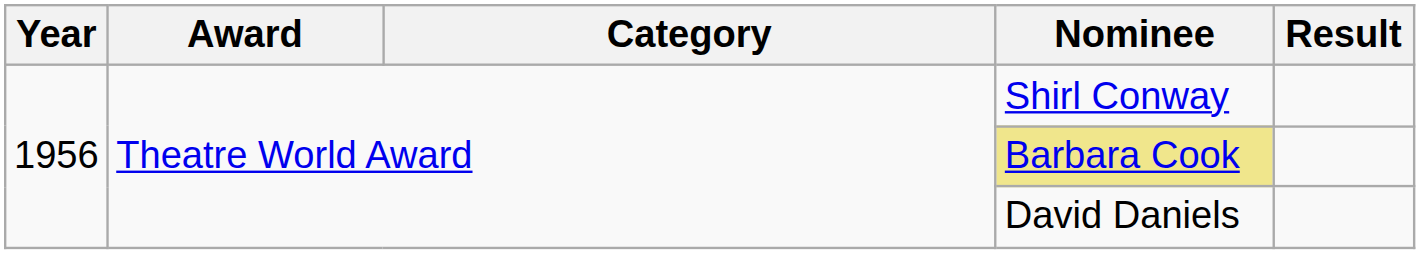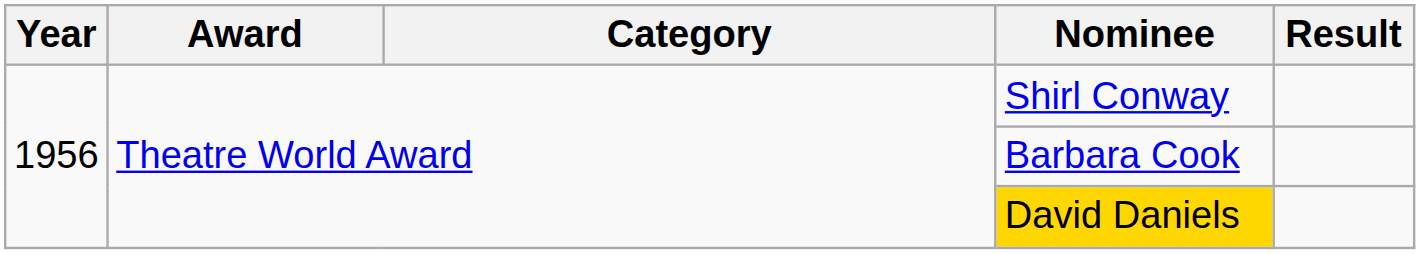(1122, 155) khaki background -> (1122, 155) no background
(1122, 215) no background -> (1122, 215) gold background
